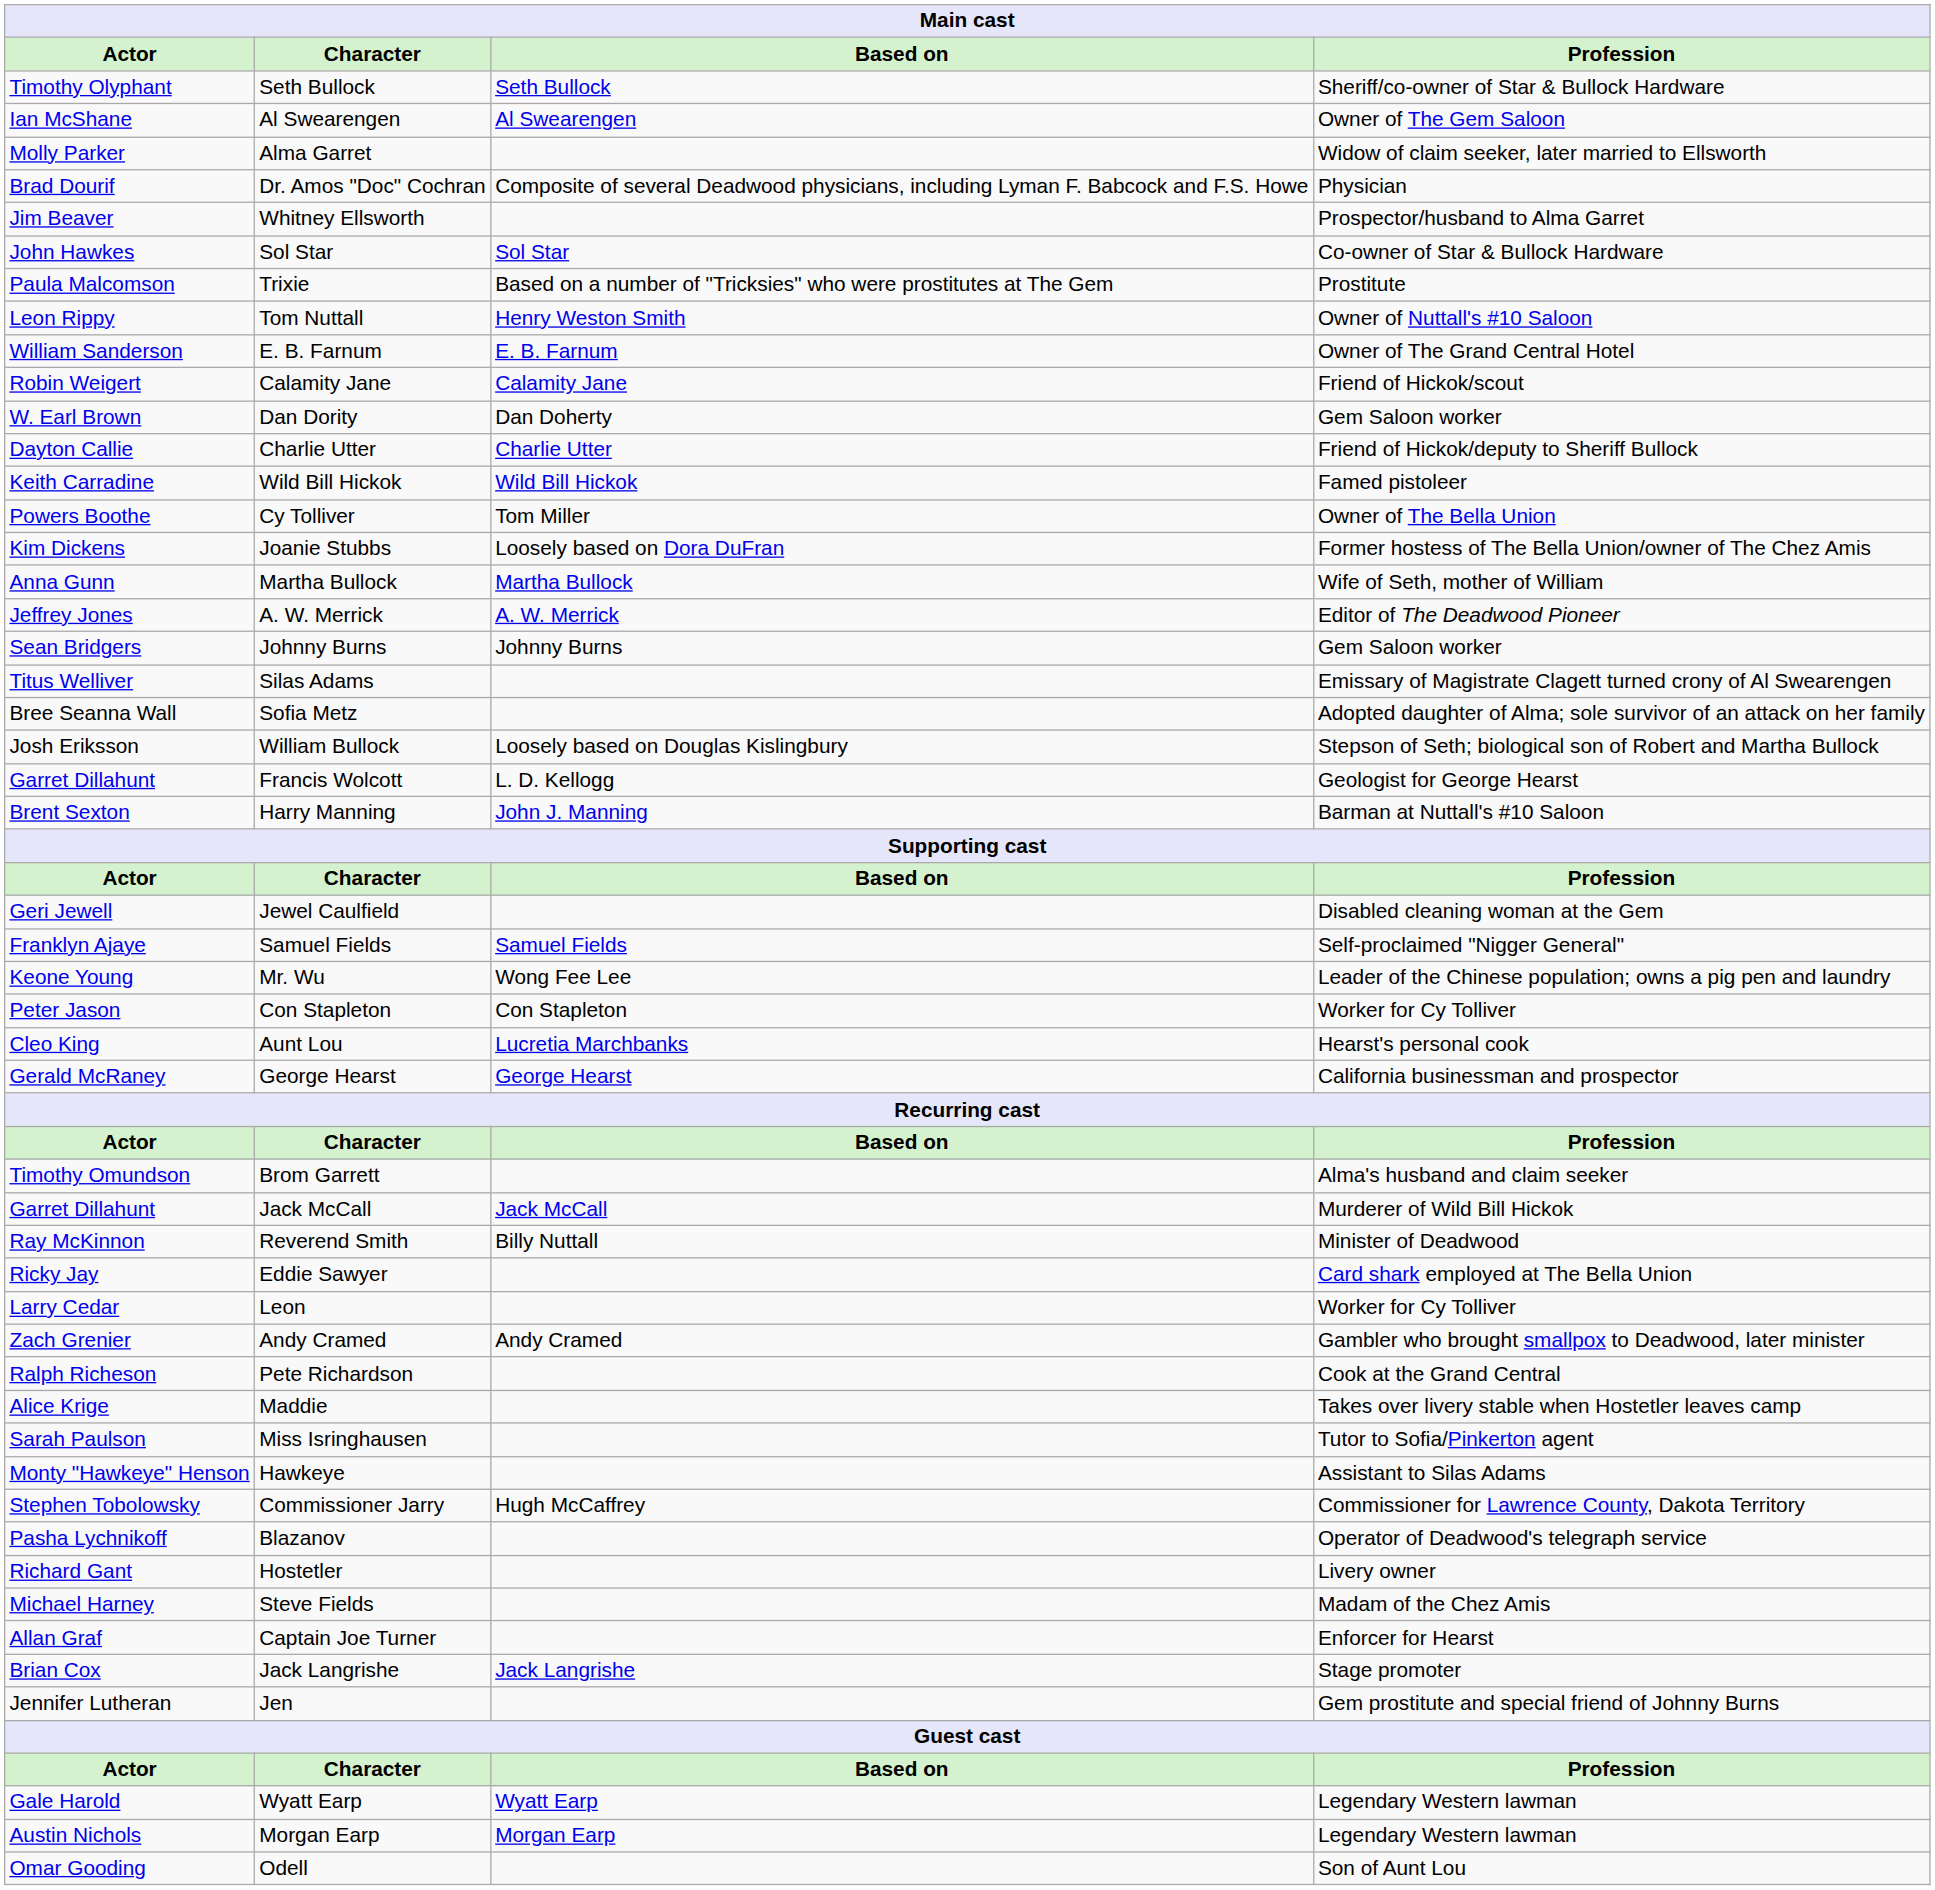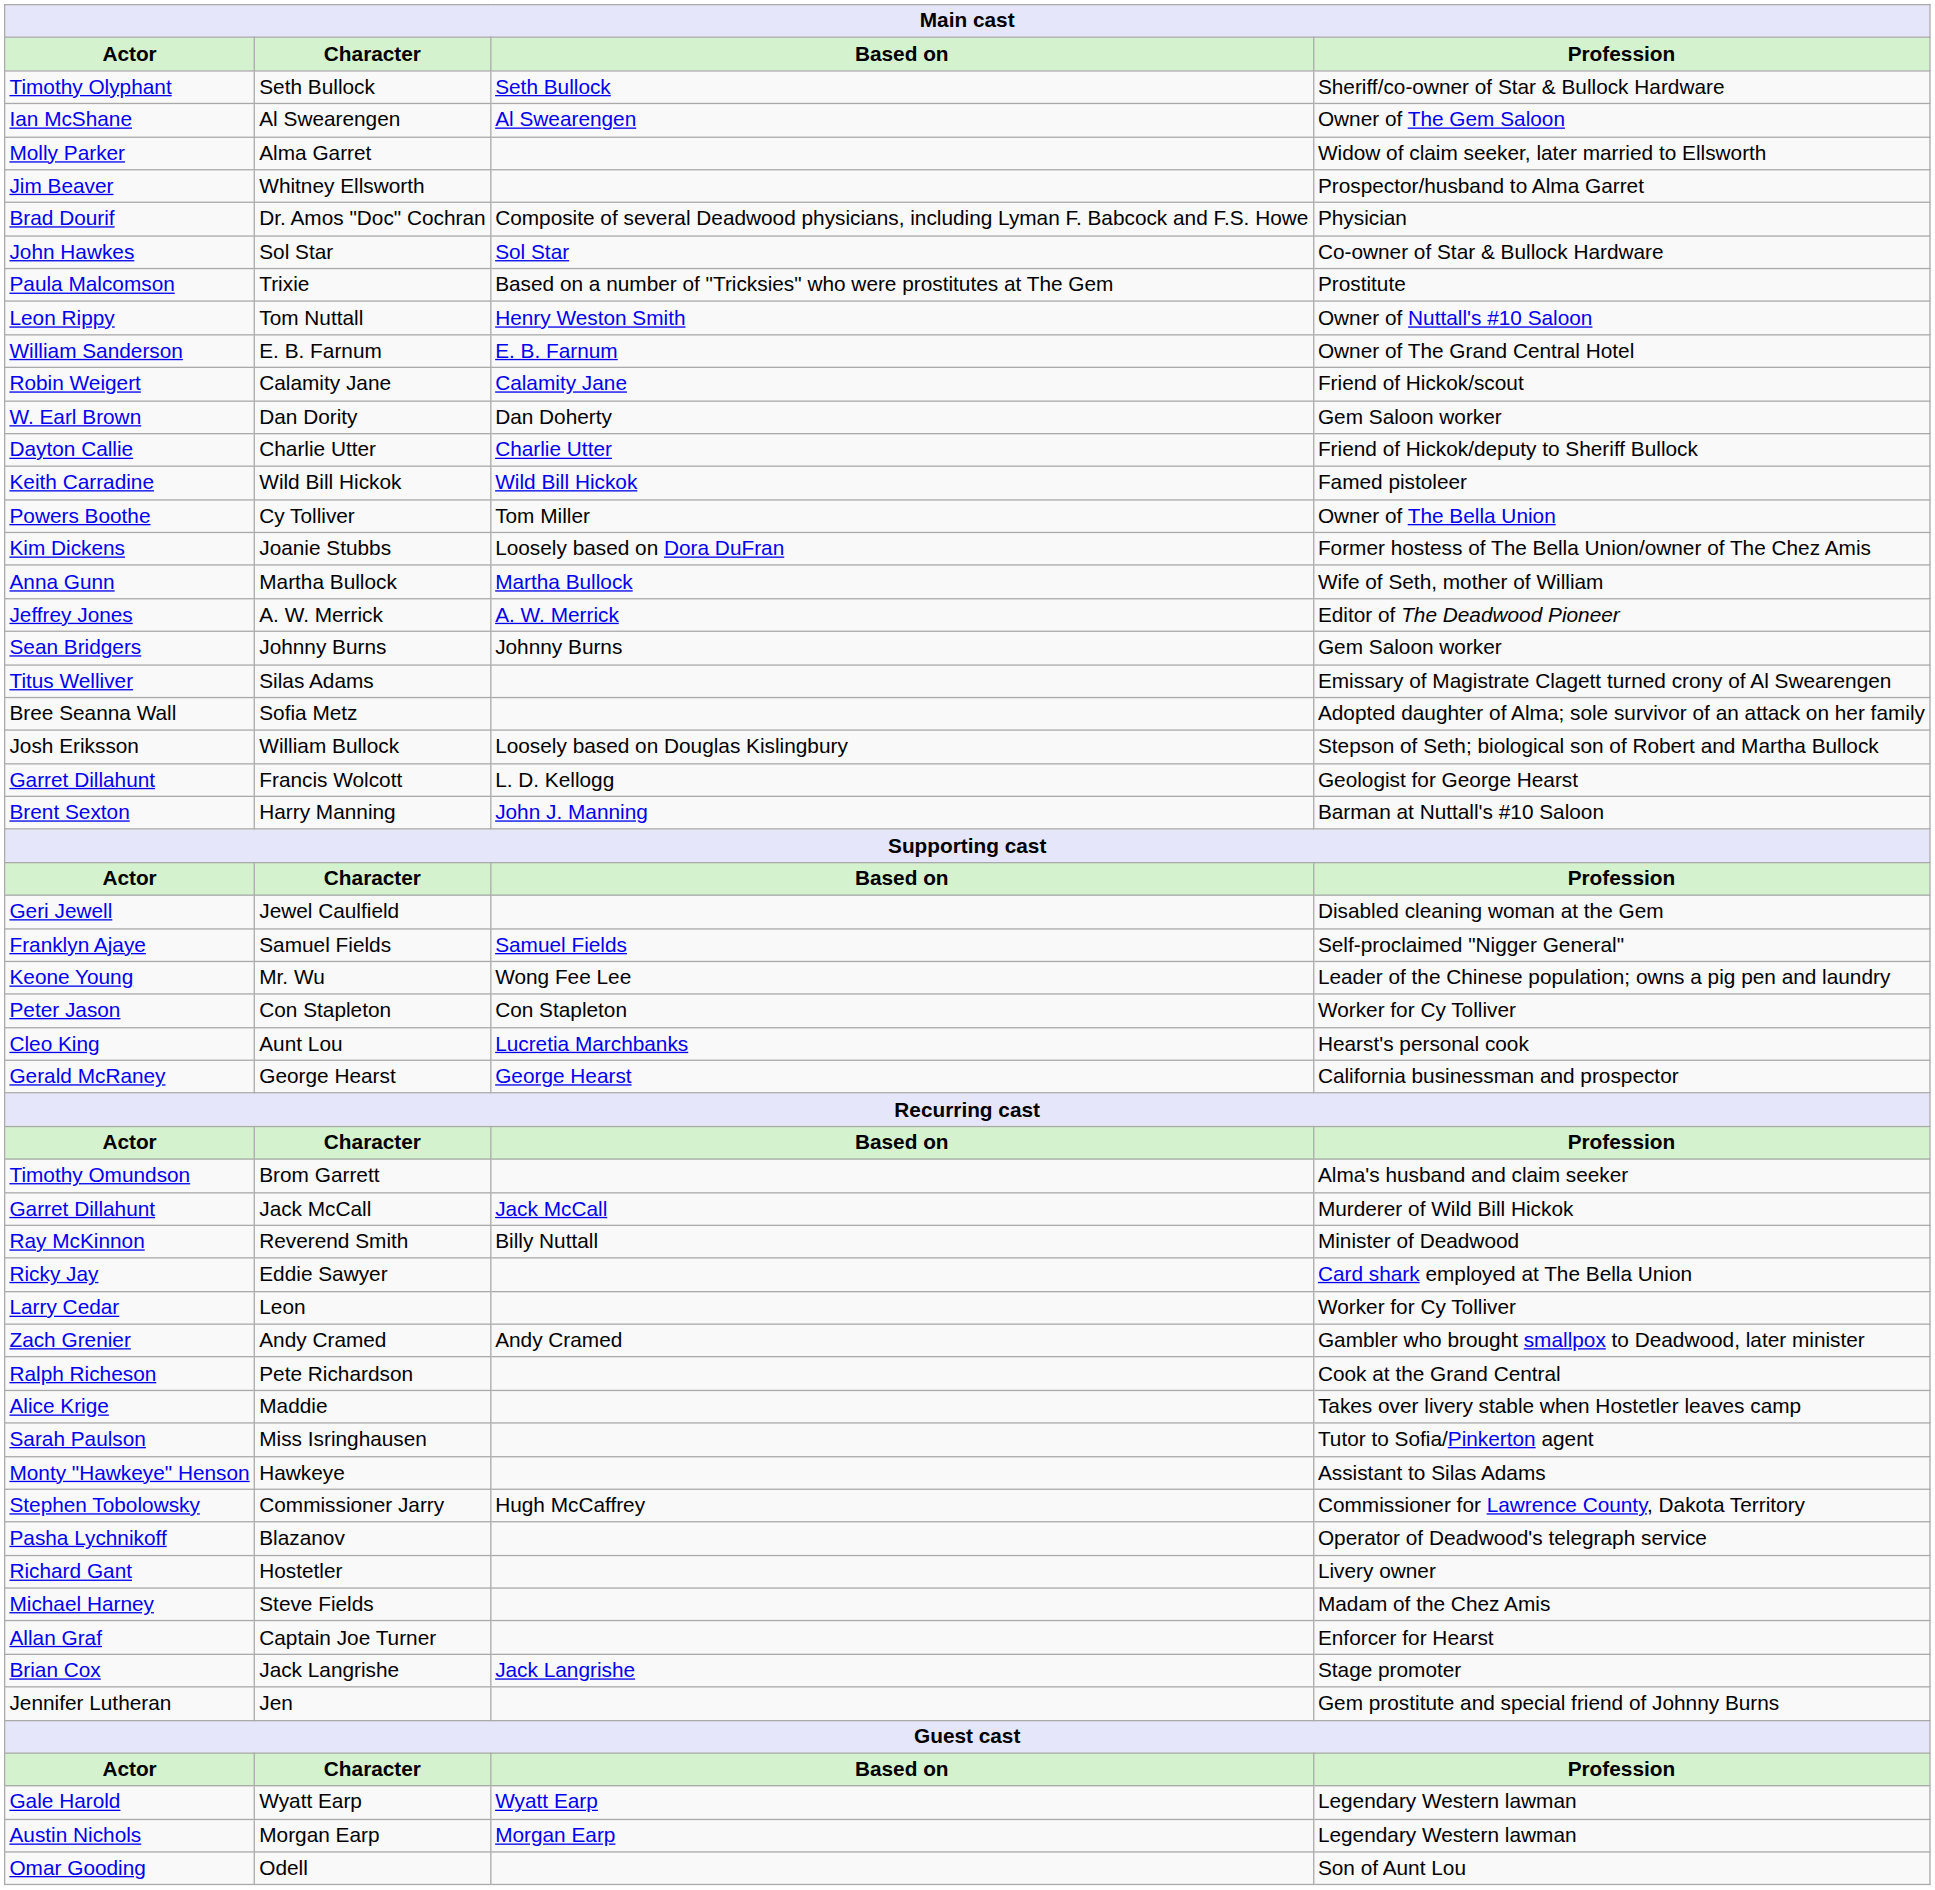rows swapped: (342, 218) <-> (372, 185)
